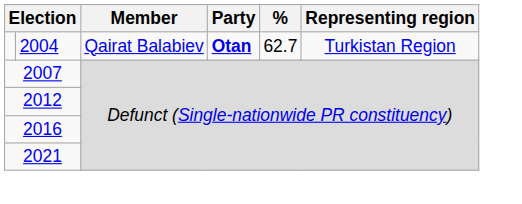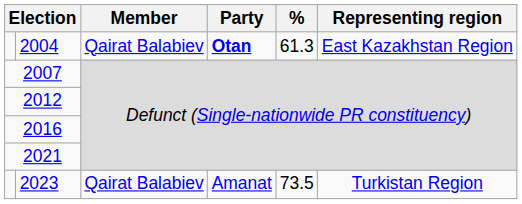(280, 45) 62.7 -> (297, 45) 61.3
(390, 45) Turkistan Region -> (417, 45) East Kazakhstan Region
+ row: (39, 184)
